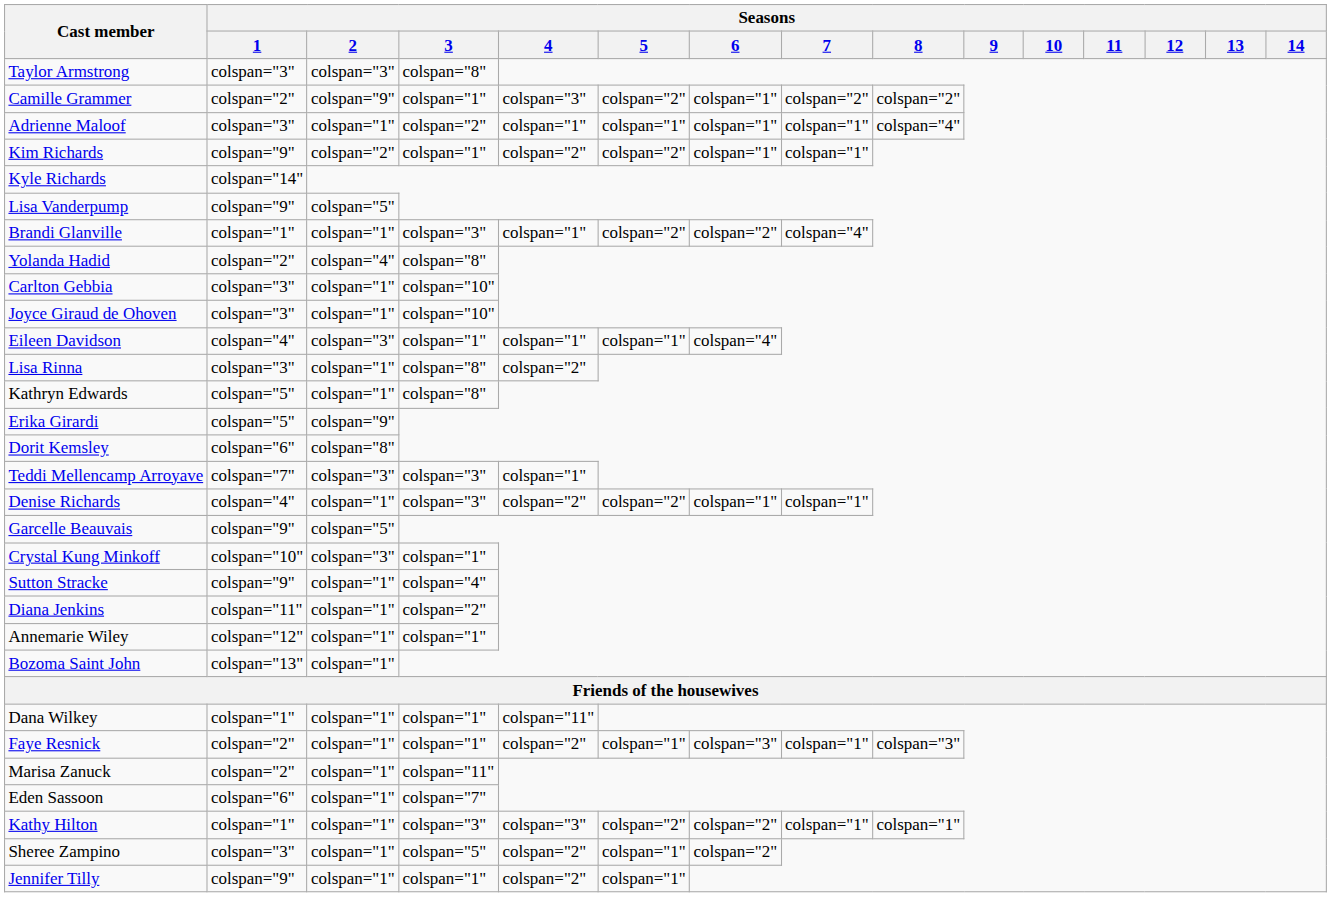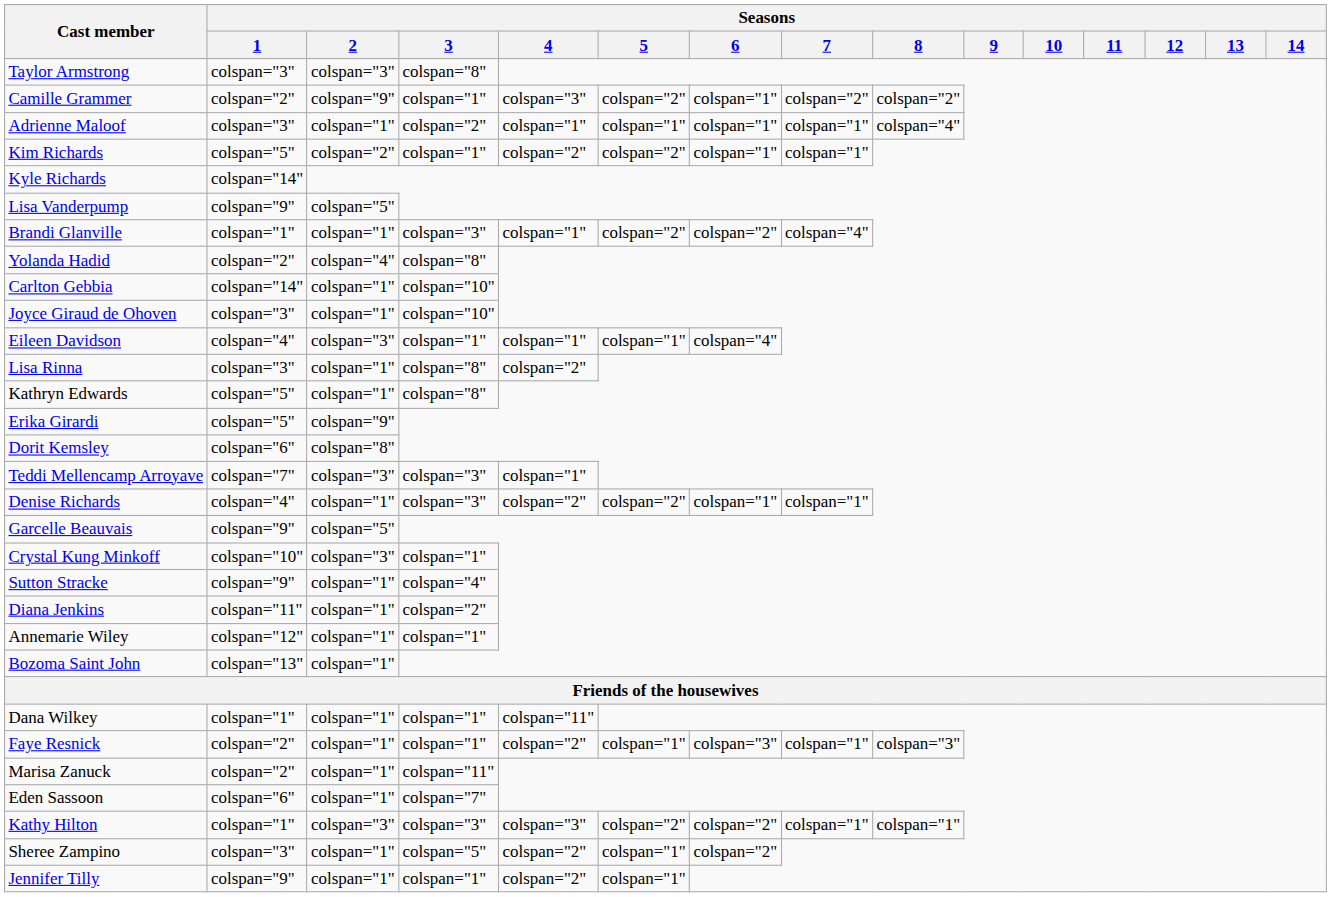(253, 152) colspan="9" -> (253, 152) colspan="5"
(253, 286) colspan="3" -> (257, 286) colspan="14"
(353, 824) colspan="1" -> (353, 824) colspan="3"
